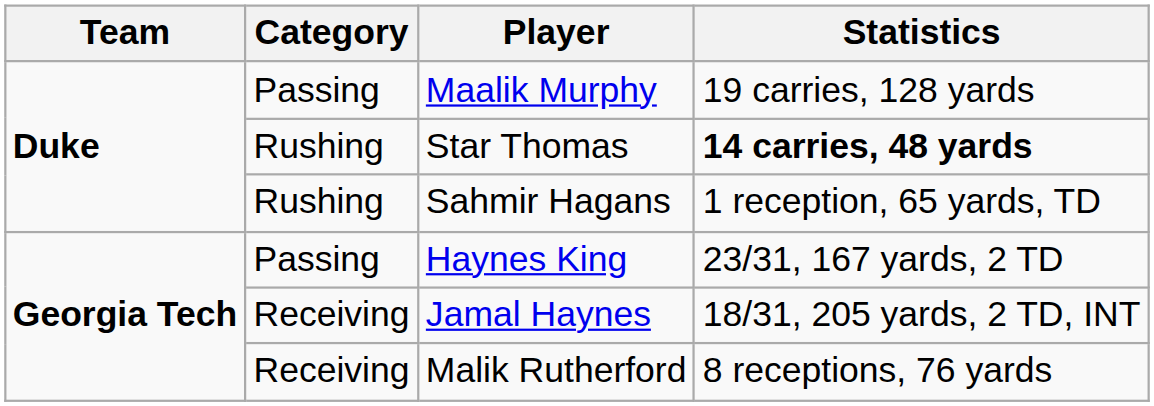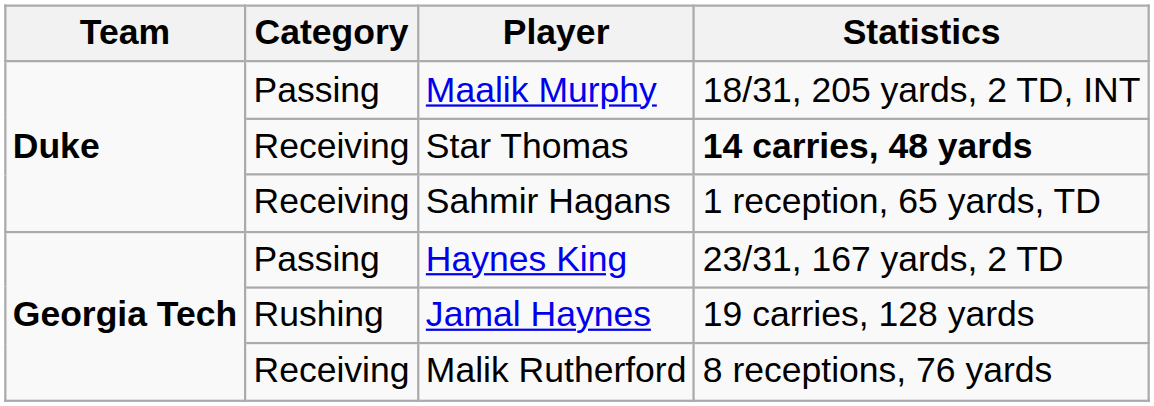(869, 89) 19 carries, 128 yards -> (922, 89) 18/31, 205 yards, 2 TD, INT
(319, 145) Rushing -> (331, 145) Receiving
(319, 202) Rushing -> (331, 202) Receiving
(331, 314) Receiving -> (319, 314) Rushing
(922, 314) 18/31, 205 yards, 2 TD, INT -> (869, 314) 19 carries, 128 yards
